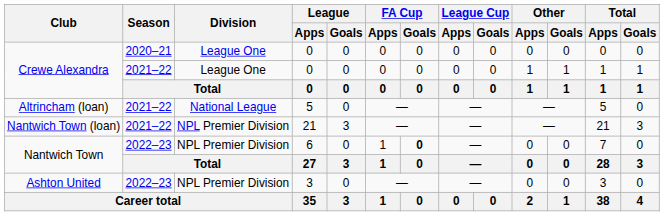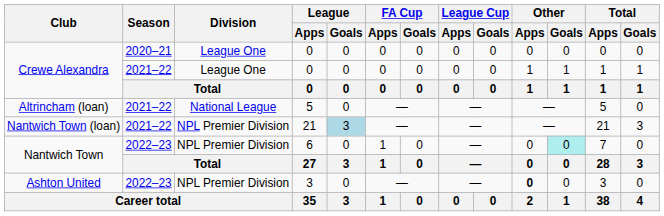(346, 126) no background -> (346, 126) lightblue background
(420, 145) bold -> (420, 145) normal
(566, 145) no background -> (566, 145) paleturquoise background
(530, 182) normal -> (530, 182) bold
